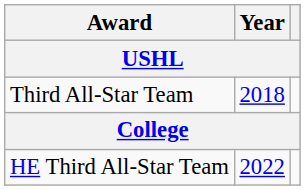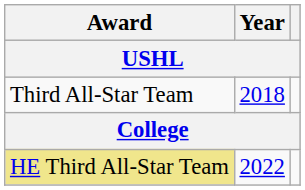(119, 166) no background -> (119, 166) khaki background
